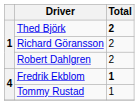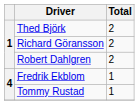(111, 28) bold -> (111, 28) normal
(111, 76) bold -> (111, 76) normal
